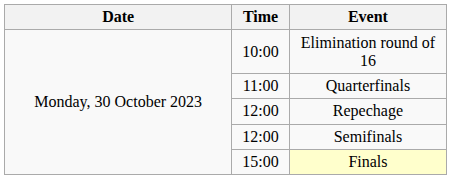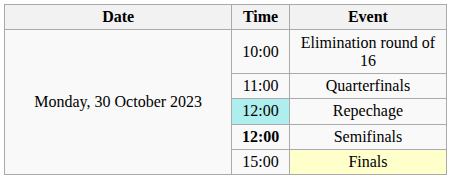(261, 111) no background -> (261, 111) paleturquoise background
(261, 136) normal -> (261, 136) bold
